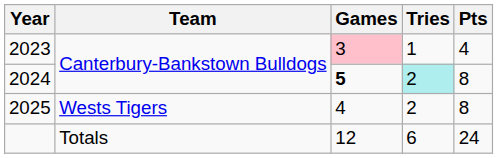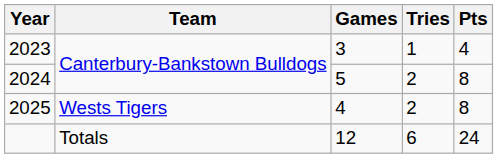(340, 49) pink background -> (340, 49) no background
(340, 78) bold -> (340, 78) normal
(412, 78) paleturquoise background -> (412, 78) no background
